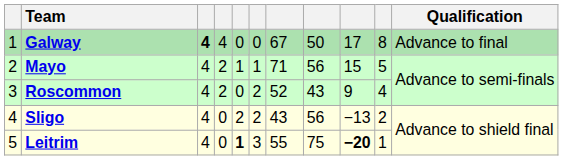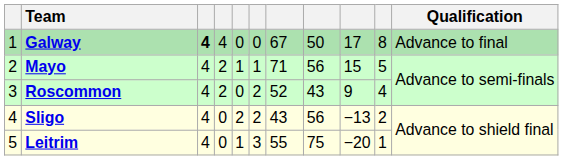(240, 142) bold -> (240, 142) normal
(357, 142) bold -> (357, 142) normal
